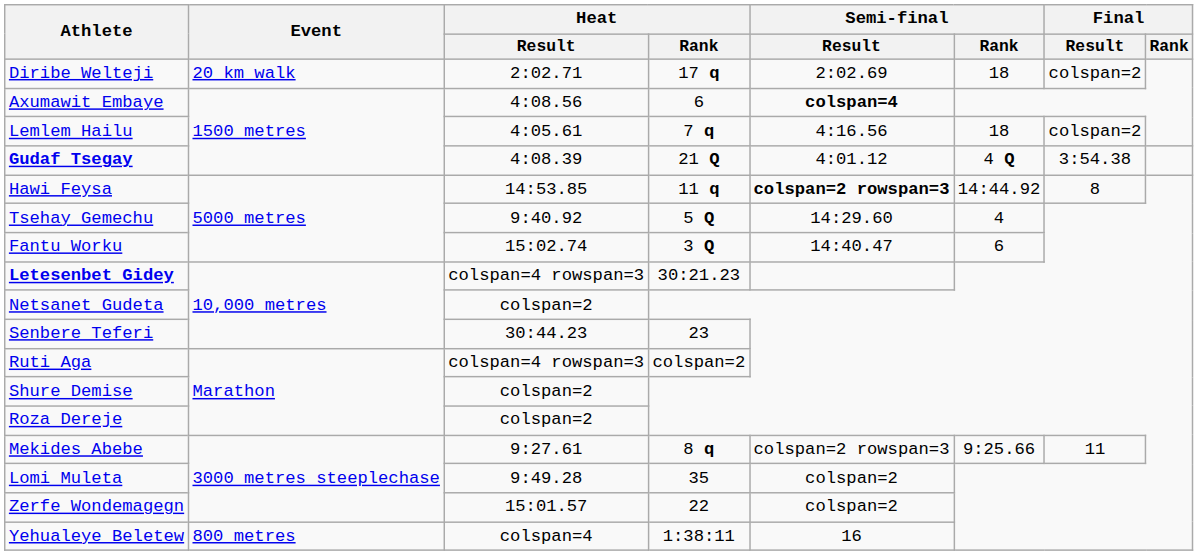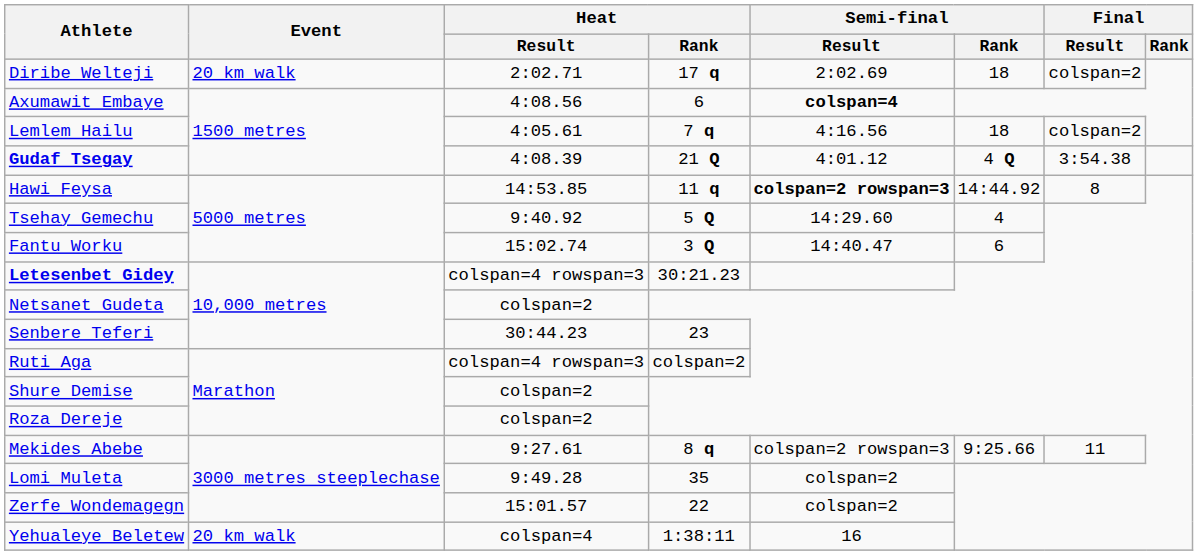(244, 536) 800 metres -> (244, 536) 20 km walk
